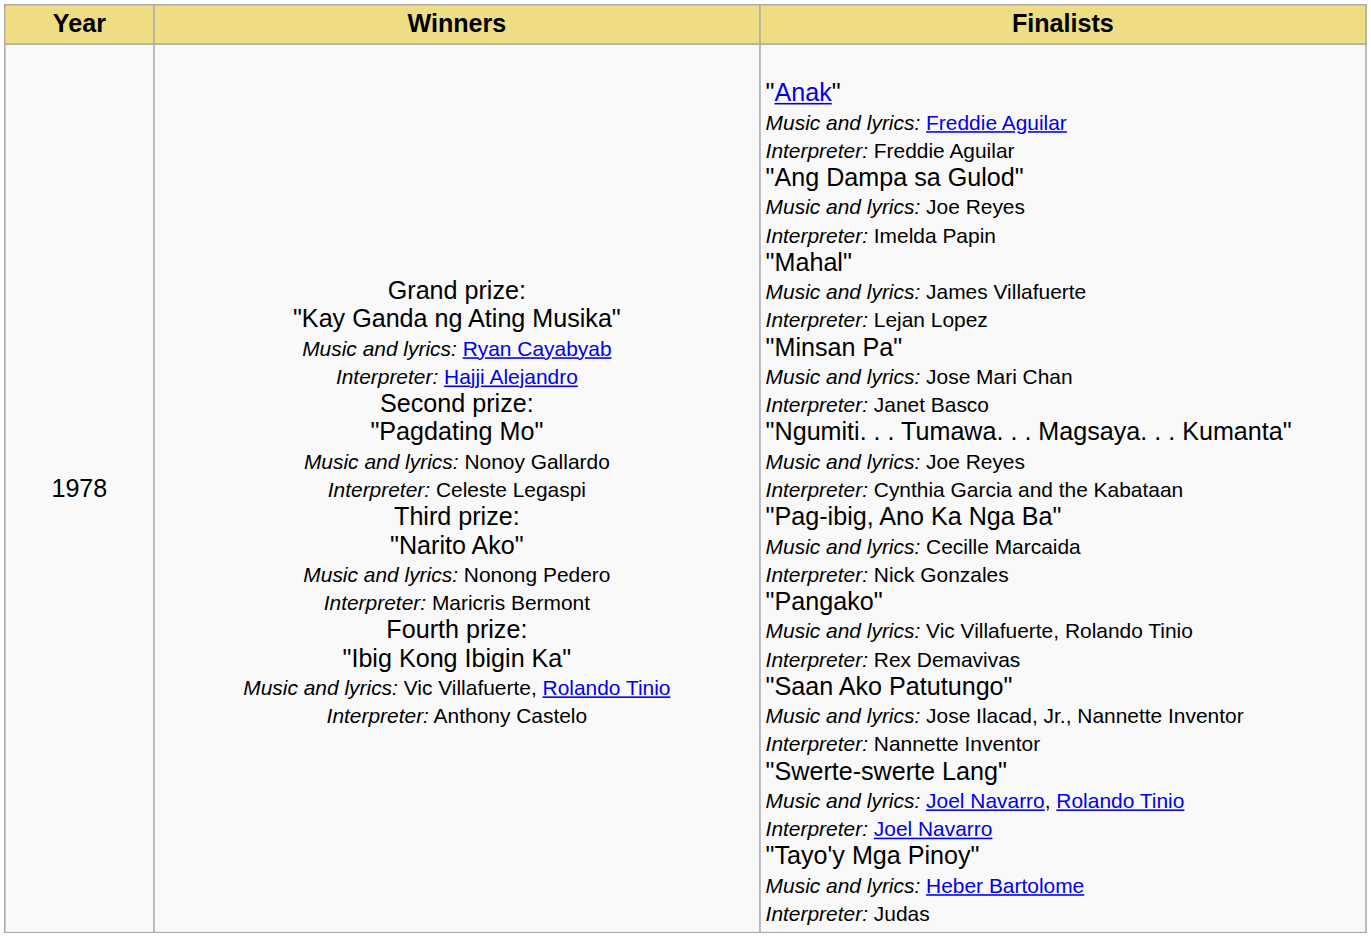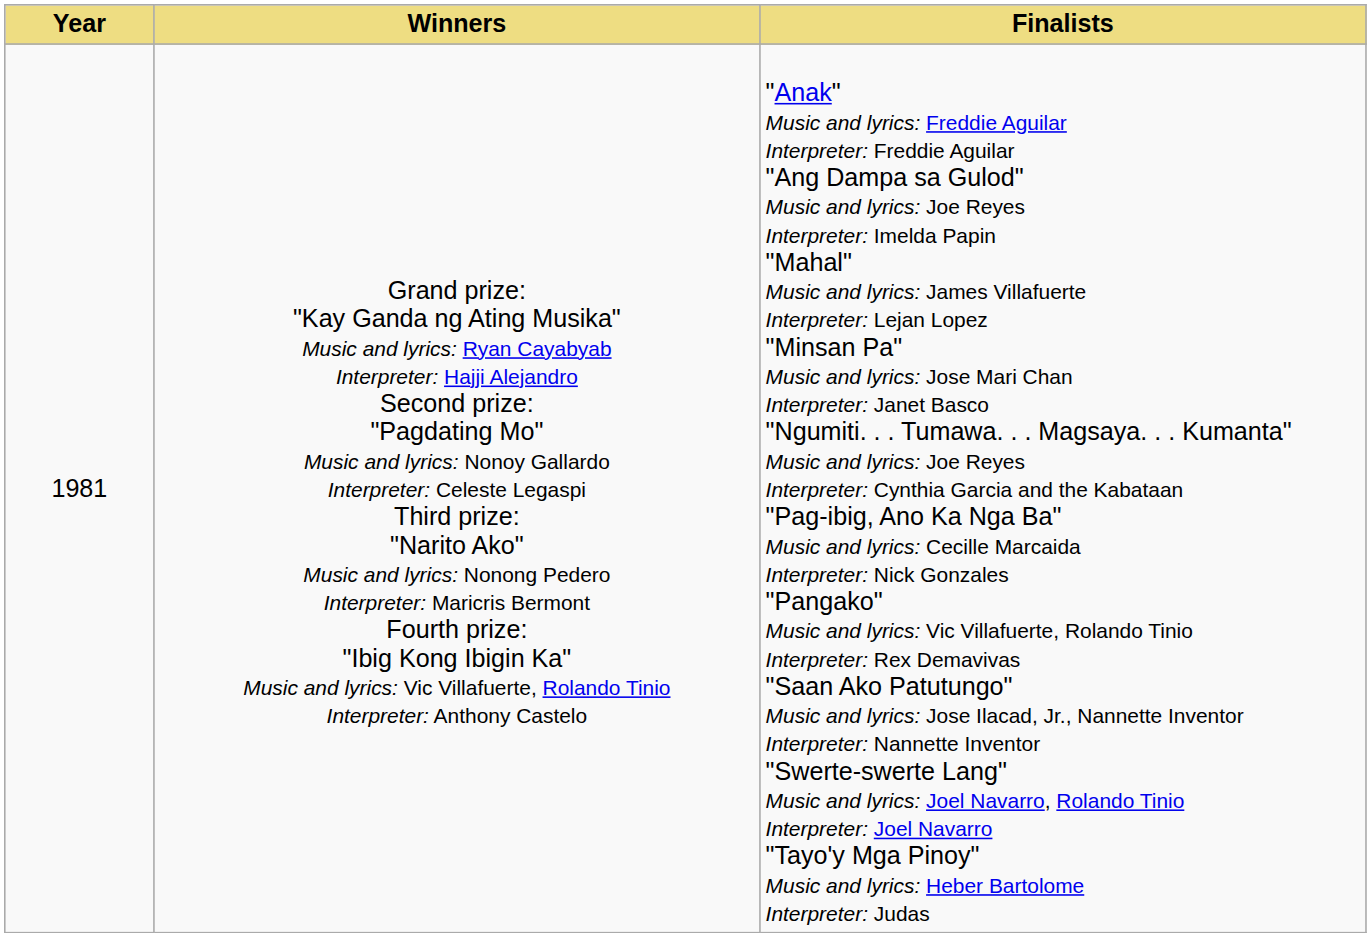(79, 488) 1978 -> (79, 488) 1981
